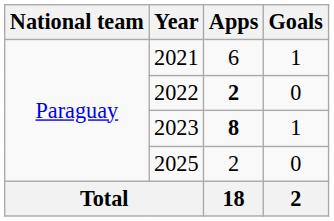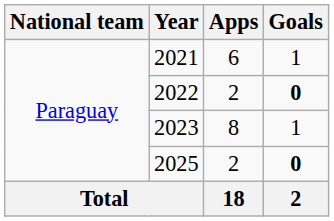(234, 92) bold -> (234, 92) normal
(296, 92) normal -> (296, 92) bold
(234, 127) bold -> (234, 127) normal
(296, 163) normal -> (296, 163) bold
